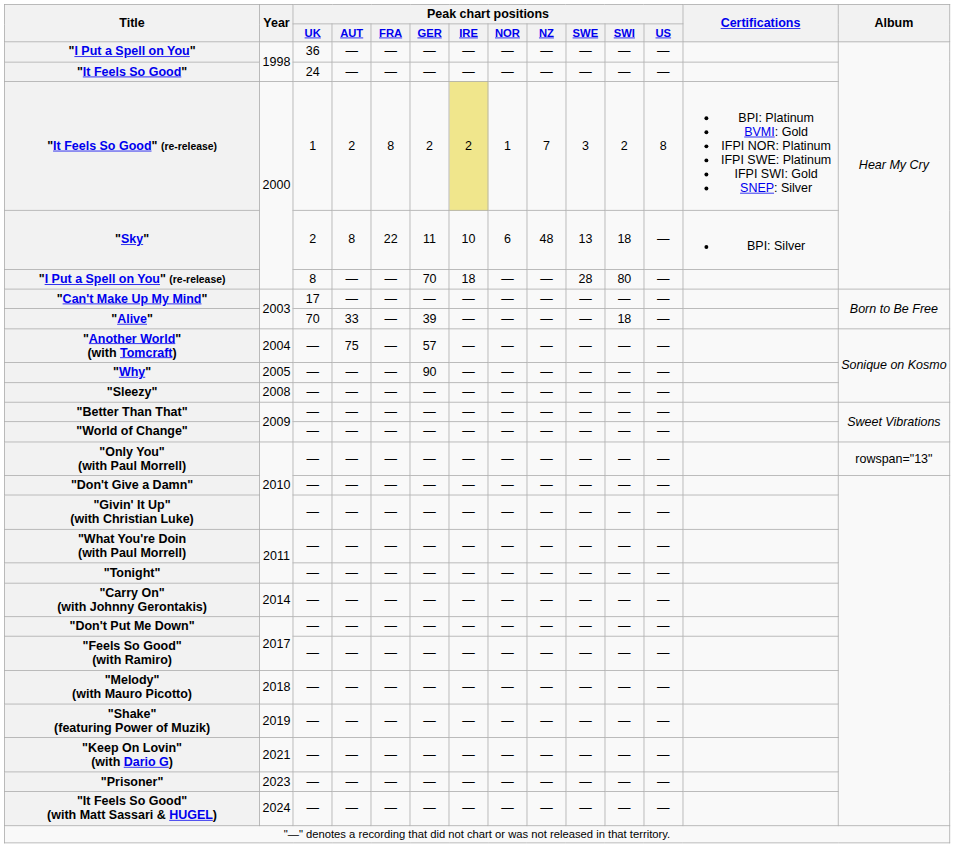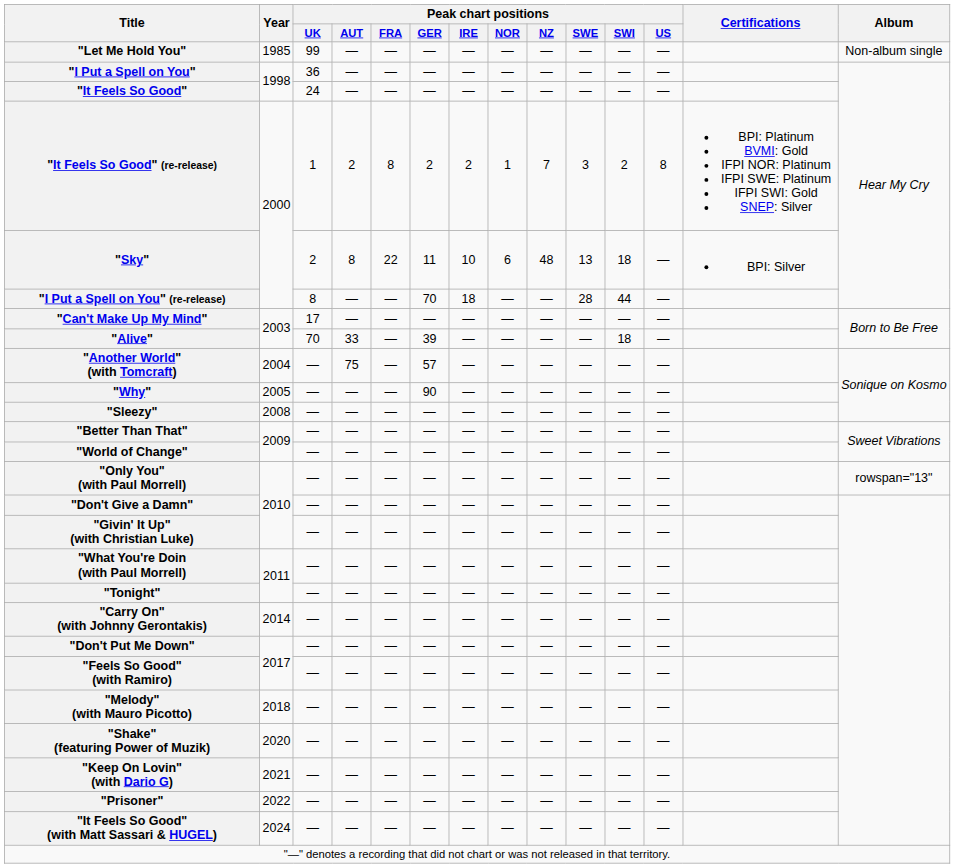+ row: (132, 51)
(469, 146) khaki background -> (469, 165) no background
(624, 279) 80 -> (624, 299) 44
(277, 721) 2019 -> (277, 740) 2020
(277, 781) 2023 -> (277, 801) 2022
